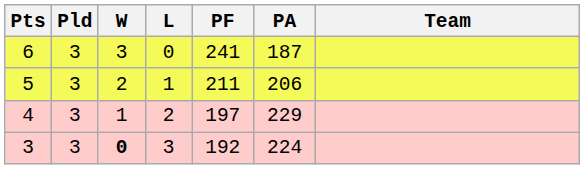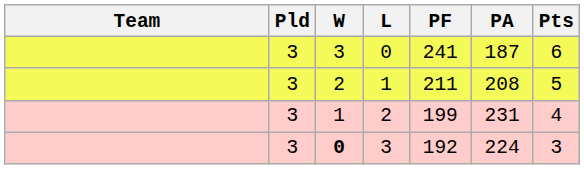columns swapped: (448, 21) <-> (28, 21)
(285, 84) 206 -> (502, 84) 208
(223, 116) 197 -> (440, 116) 199
(285, 116) 229 -> (502, 116) 231
